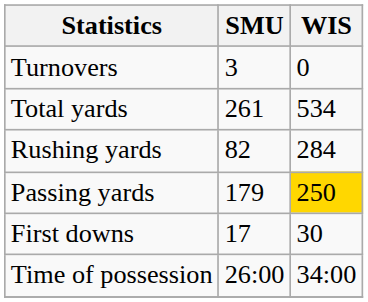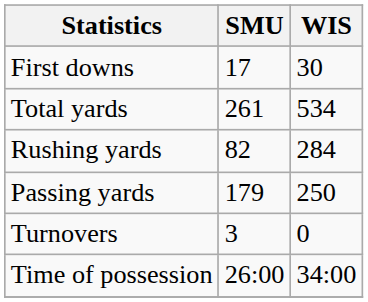rows swapped: (72, 233) <-> (64, 67)
(316, 192) gold background -> (316, 192) no background
